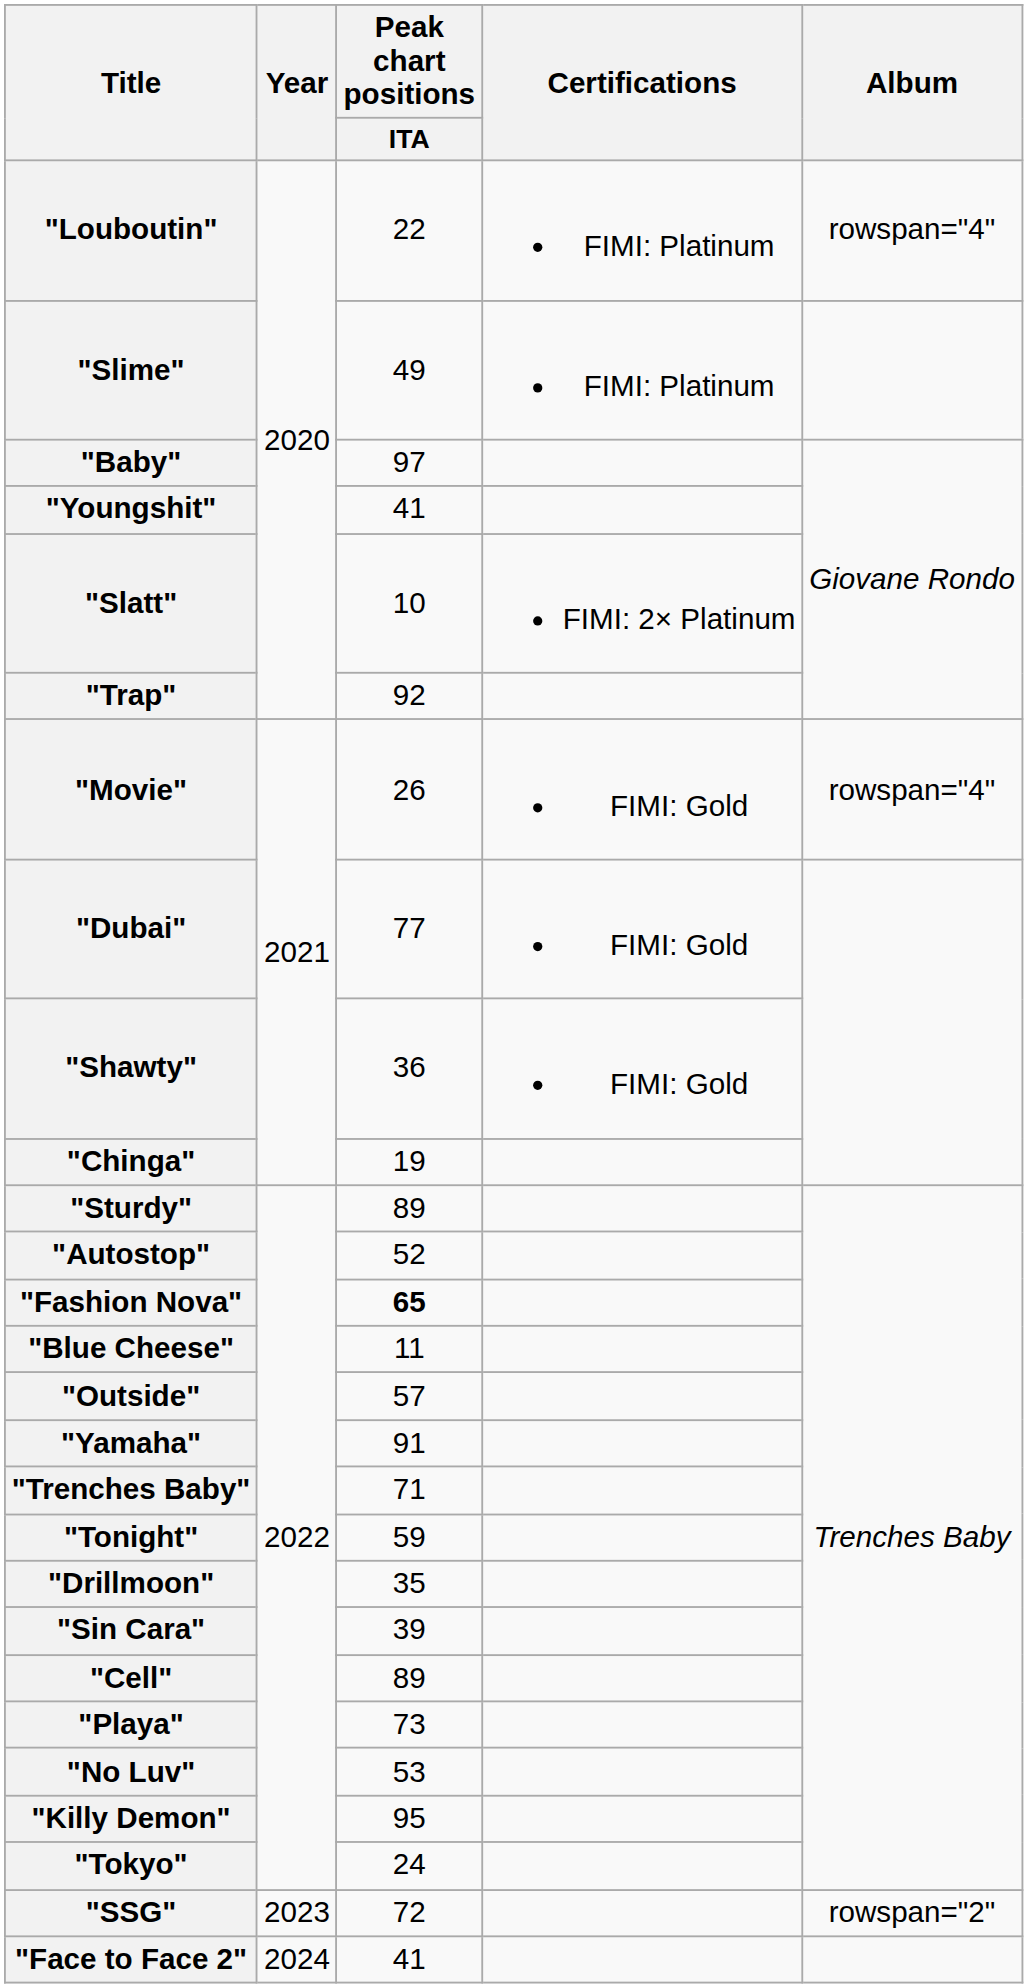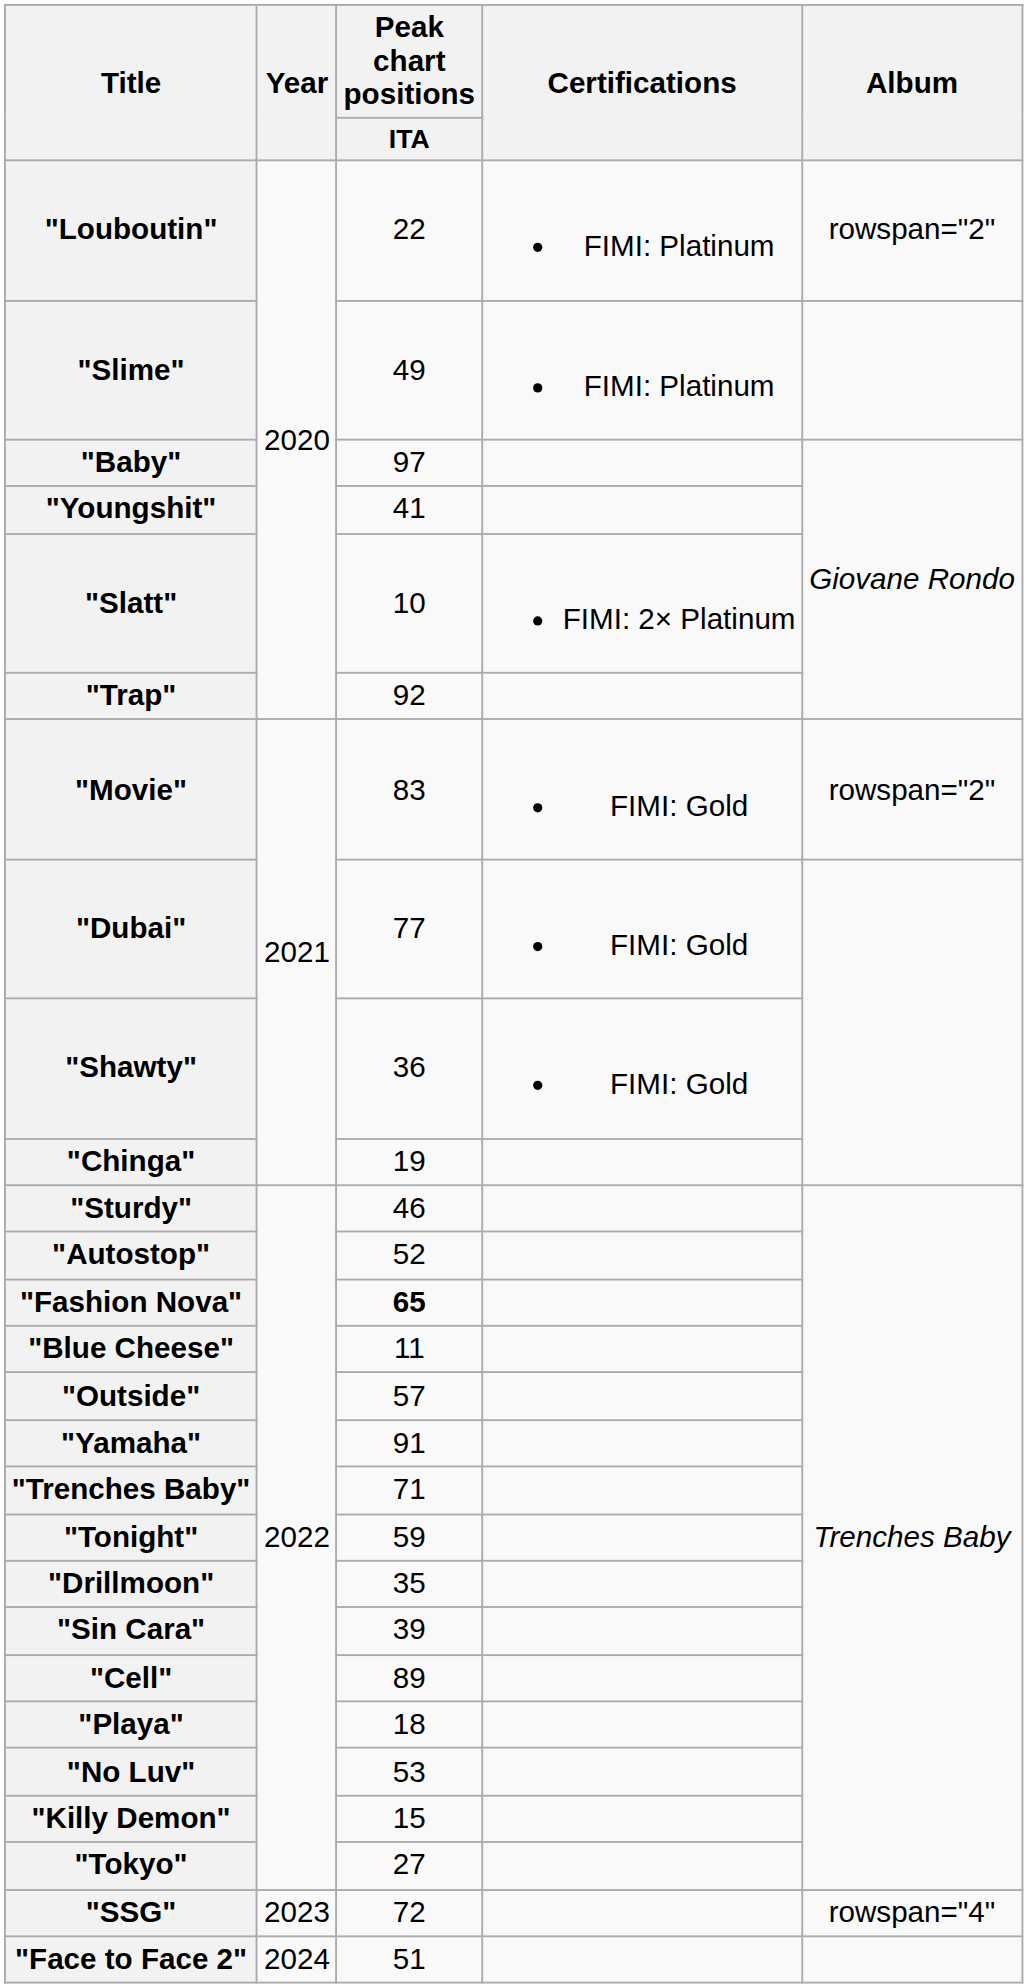(912, 229) rowspan="4" -> (912, 229) rowspan="2"
(409, 789) 26 -> (409, 789) 83
(912, 789) rowspan="4" -> (912, 789) rowspan="2"
(409, 1208) 89 -> (409, 1208) 46
(409, 1724) 73 -> (409, 1724) 18
(409, 1818) 95 -> (409, 1818) 15
(409, 1865) 24 -> (409, 1865) 27
(912, 1912) rowspan="2" -> (912, 1912) rowspan="4"
(409, 1959) 41 -> (409, 1959) 51
